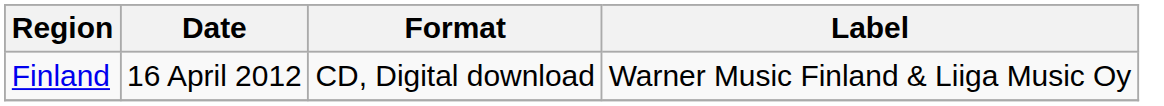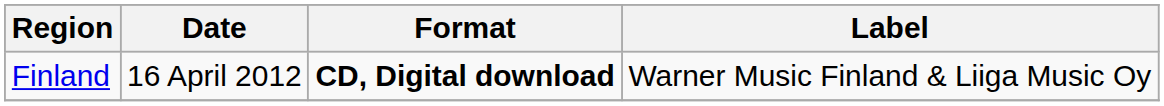(455, 75) normal -> (465, 75) bold
